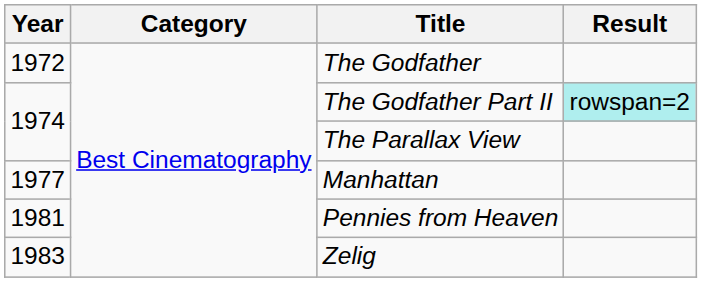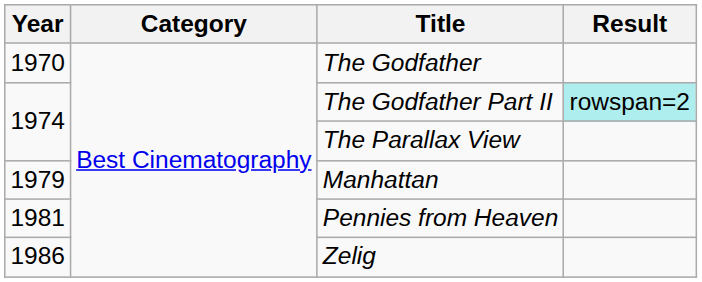(38, 62) 1972 -> (38, 62) 1970
(38, 179) 1977 -> (38, 179) 1979
(38, 256) 1983 -> (38, 256) 1986
